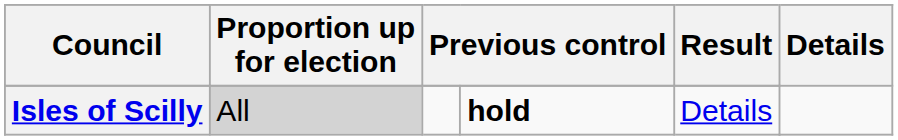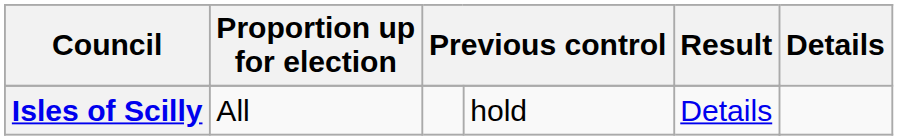(233, 109) lightgrey background -> (233, 109) no background
(499, 109) bold -> (499, 109) normal
